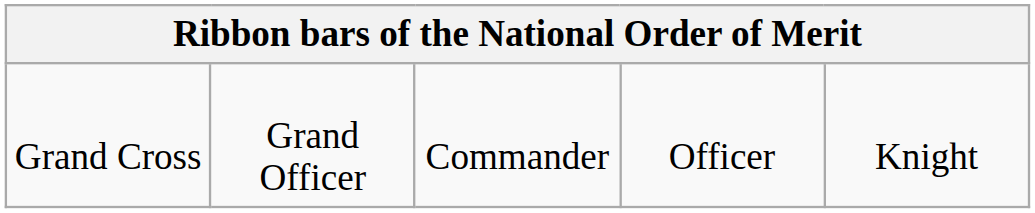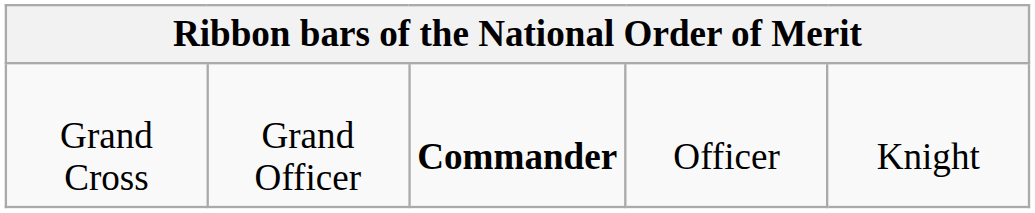(517, 155) normal -> (517, 155) bold
